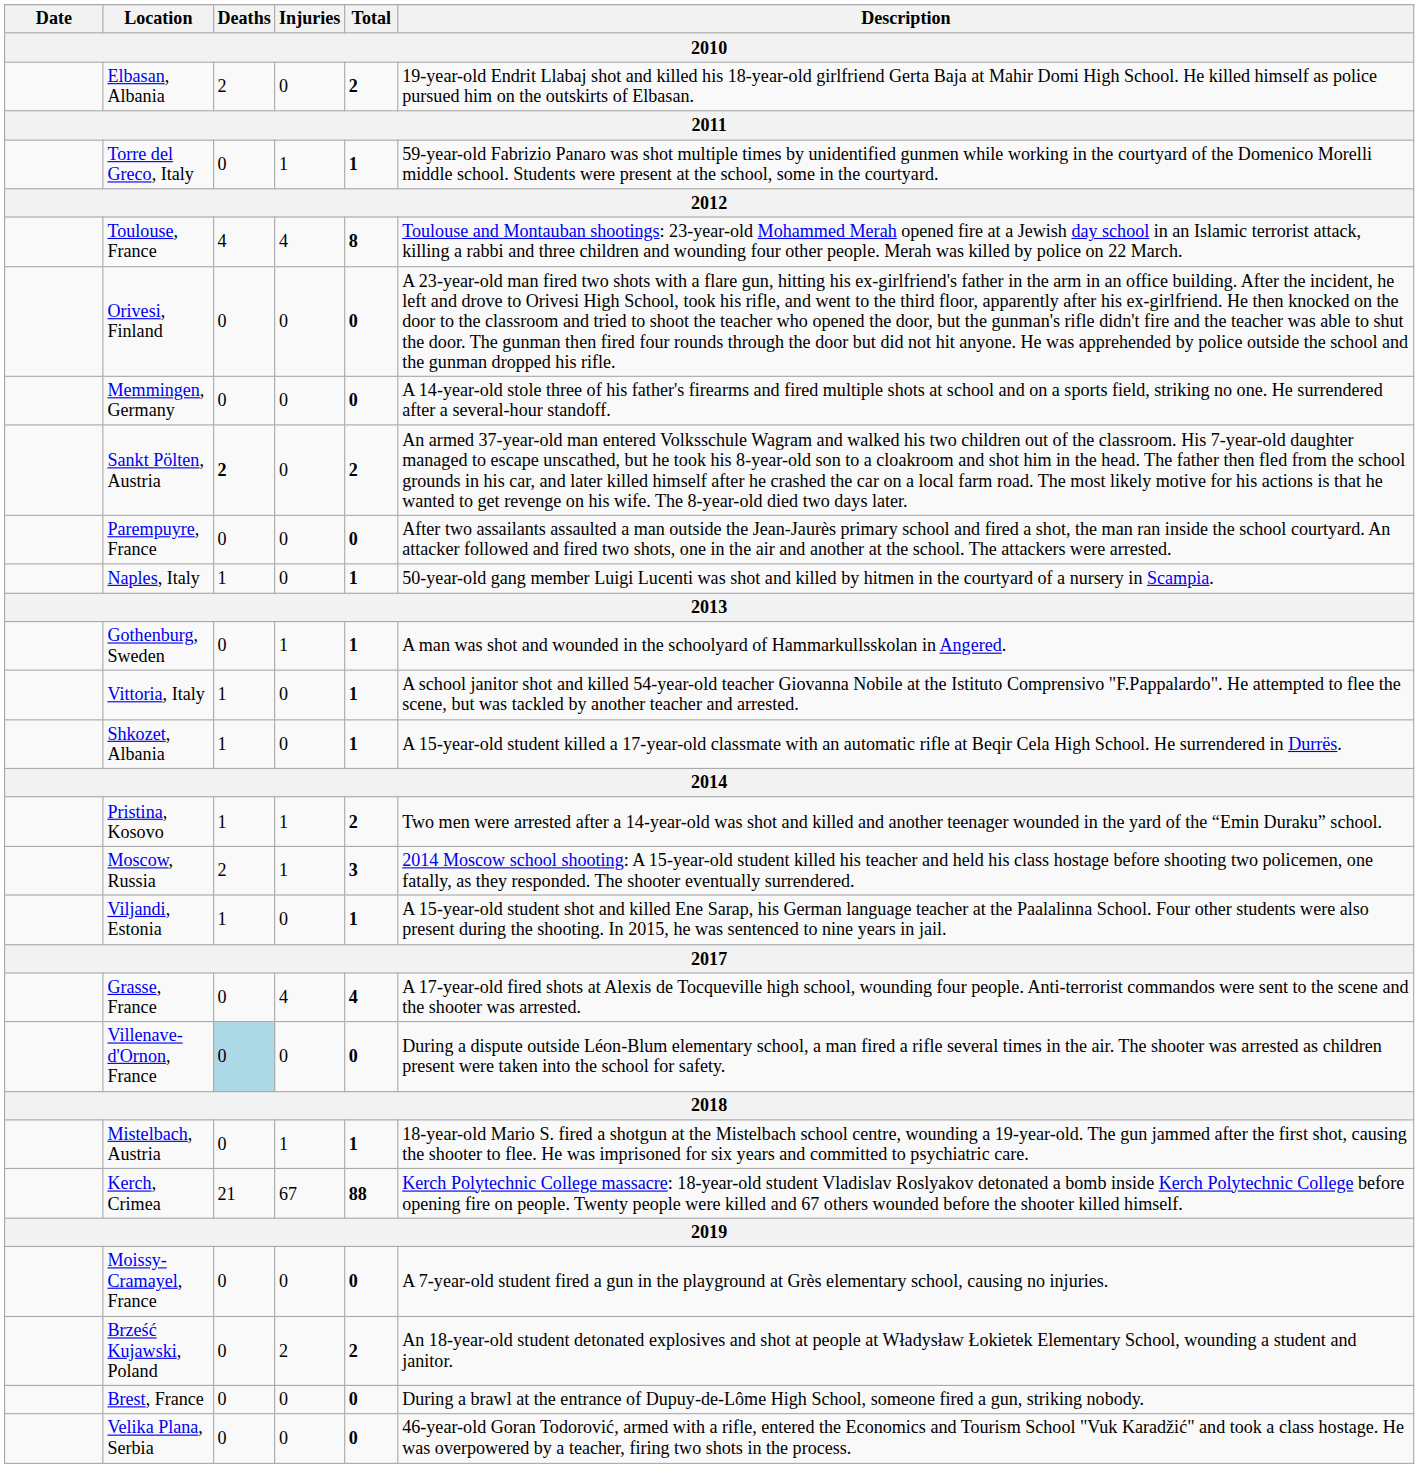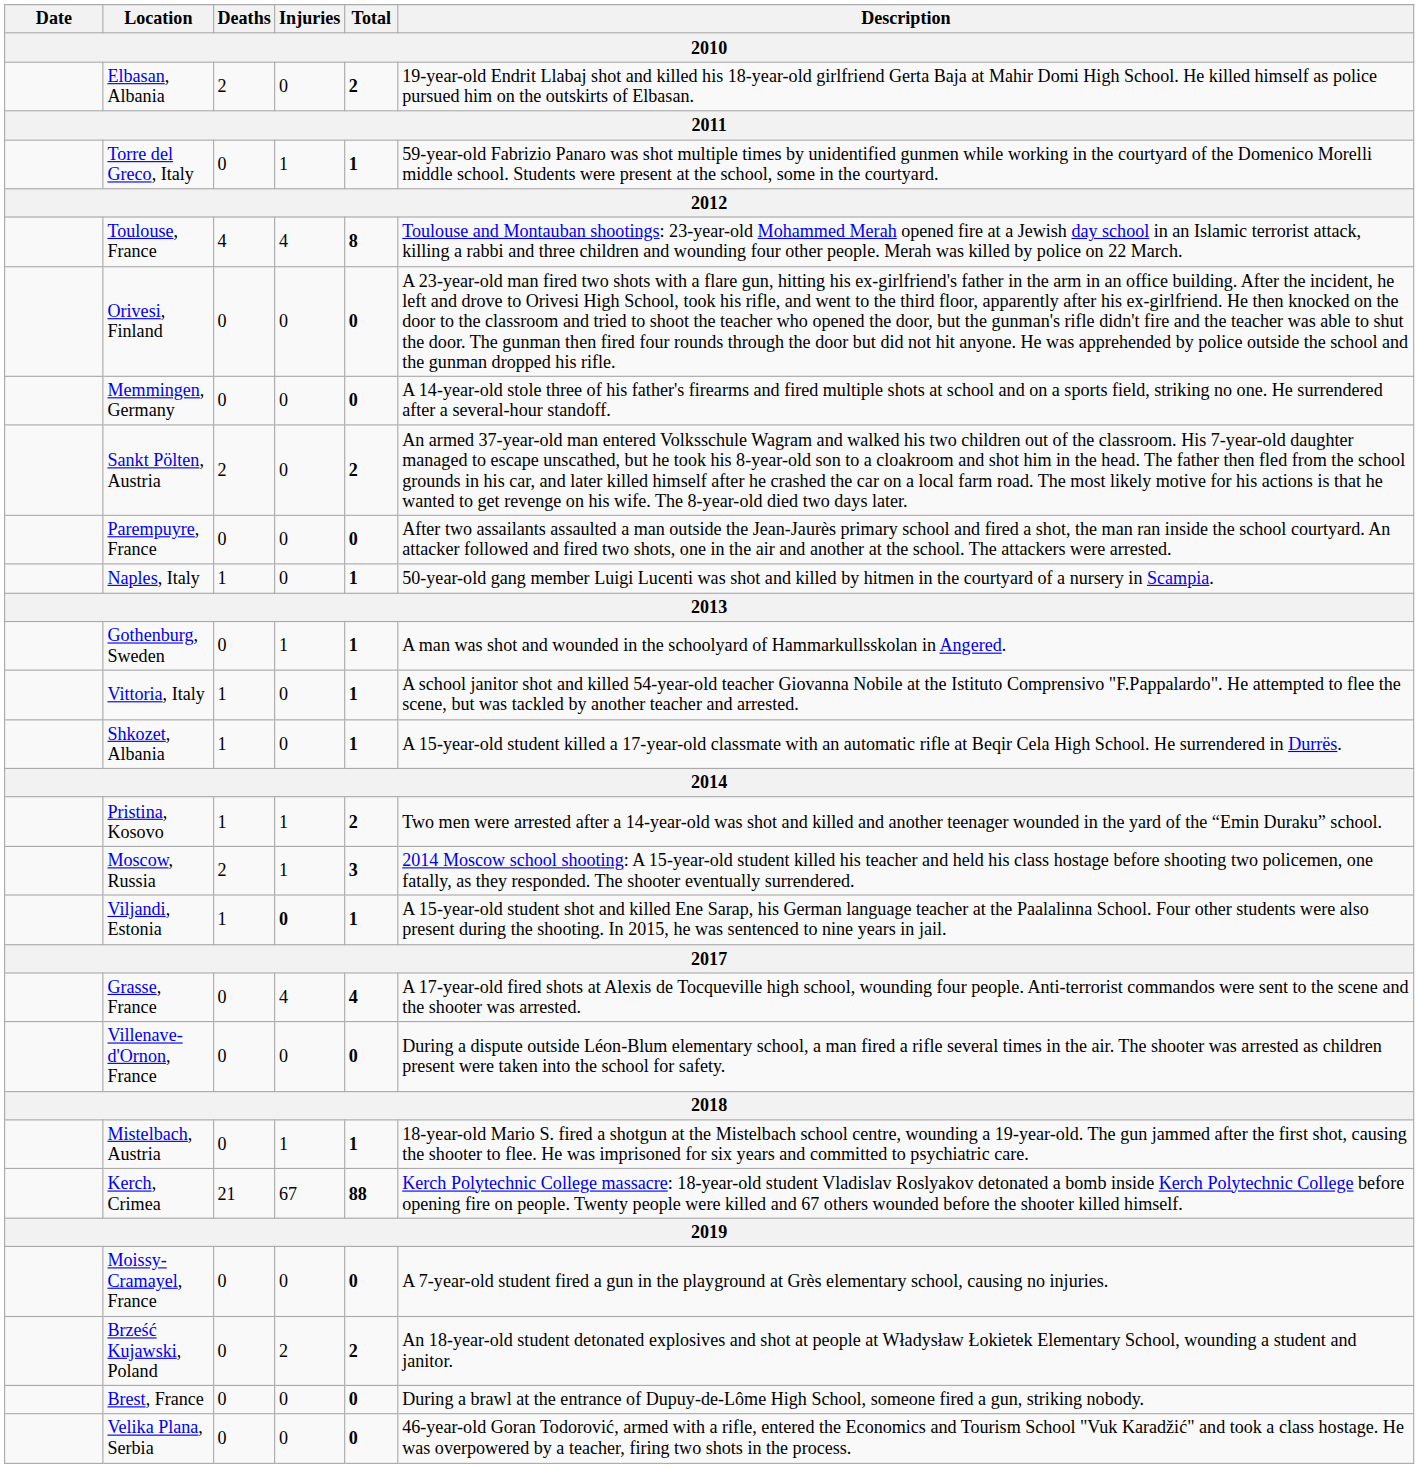(222, 470) bold -> (222, 470) normal
(284, 919) normal -> (284, 919) bold
(222, 1056) lightblue background -> (222, 1056) no background
